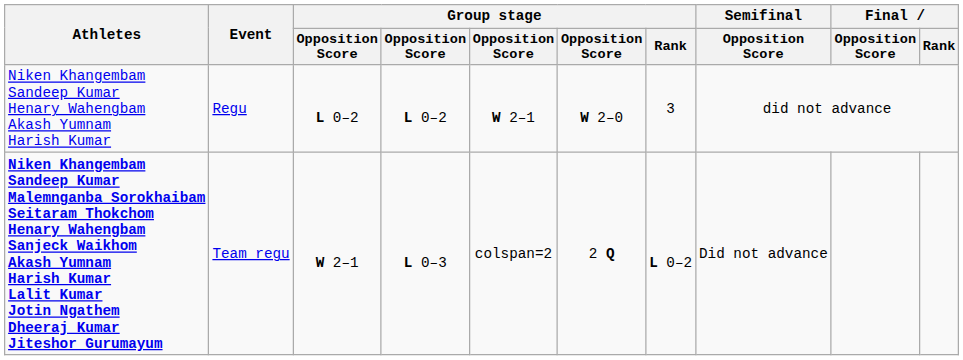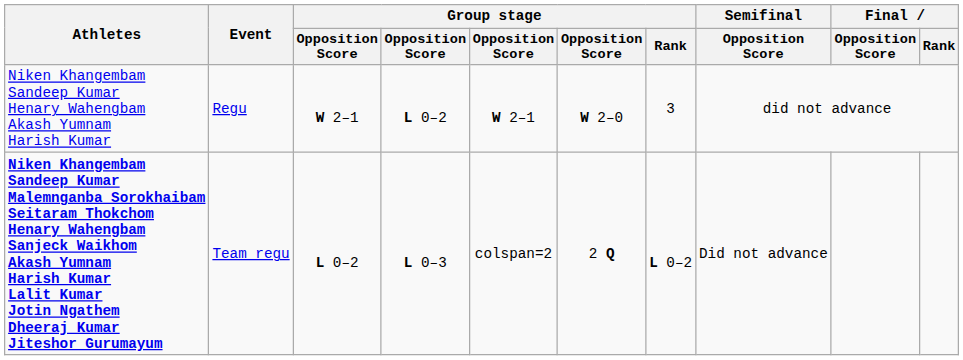(337, 117) L 0–2 -> (337, 117) W 2–1
(337, 262) W 2–1 -> (337, 262) L 0–2
